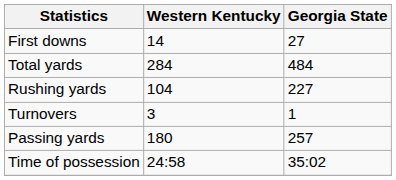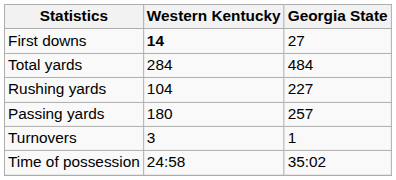(155, 41) normal -> (155, 41) bold
rows swapped: (56, 138) <-> (42, 114)
